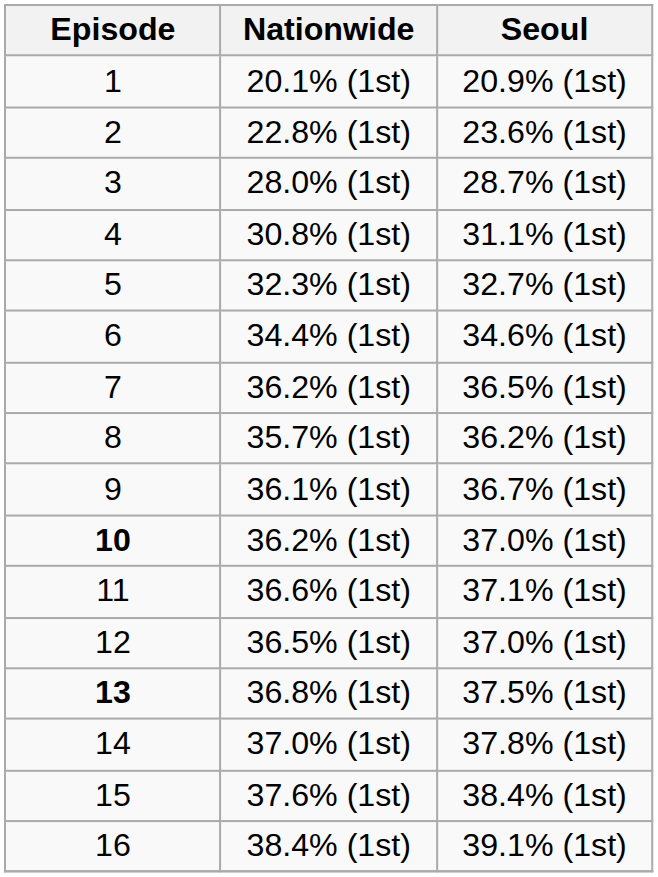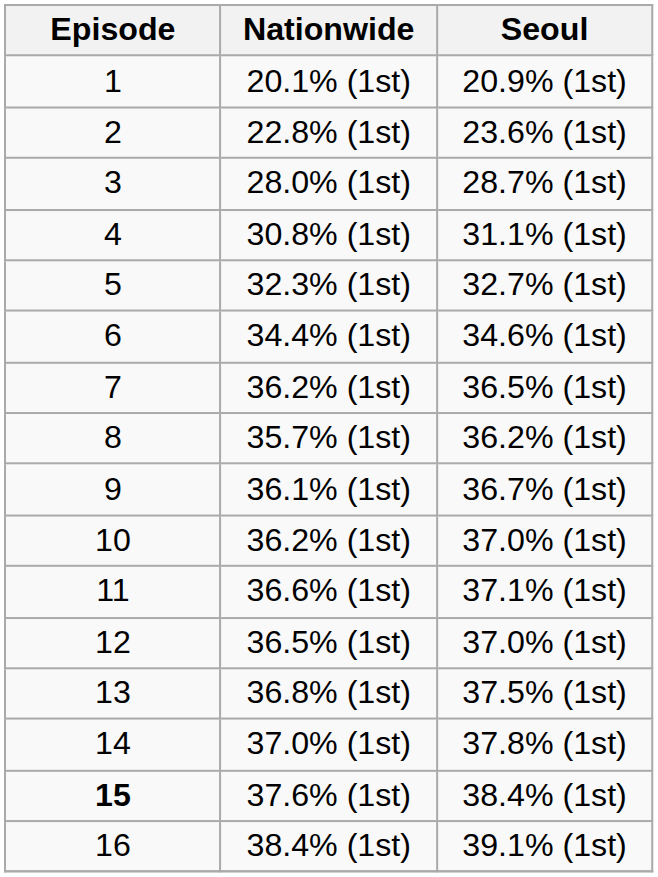(113, 540) bold -> (113, 540) normal
(113, 693) bold -> (113, 693) normal
(113, 795) normal -> (113, 795) bold
